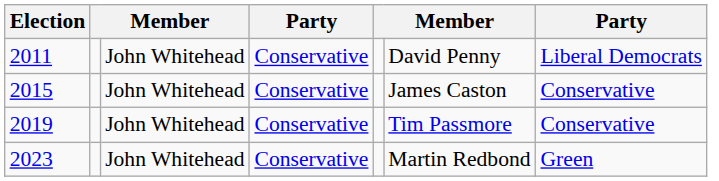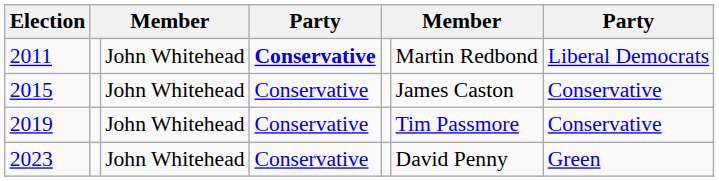(311, 55) normal -> (315, 55) bold
(444, 55) David Penny -> (467, 55) Martin Redbond
(459, 158) Martin Redbond -> (452, 158) David Penny
